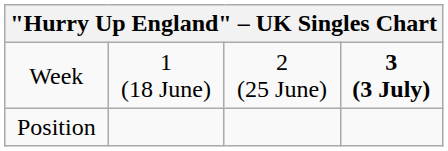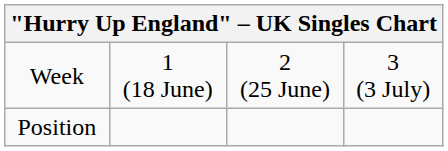(391, 75) bold -> (393, 75) normal
